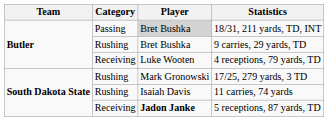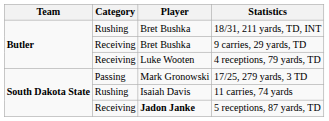(110, 28) Passing -> (112, 28) Rushing
(165, 28) lightgrey background -> (165, 28) no background
(112, 44) Rushing -> (115, 44) Receiving
(112, 76) Rushing -> (110, 76) Passing
